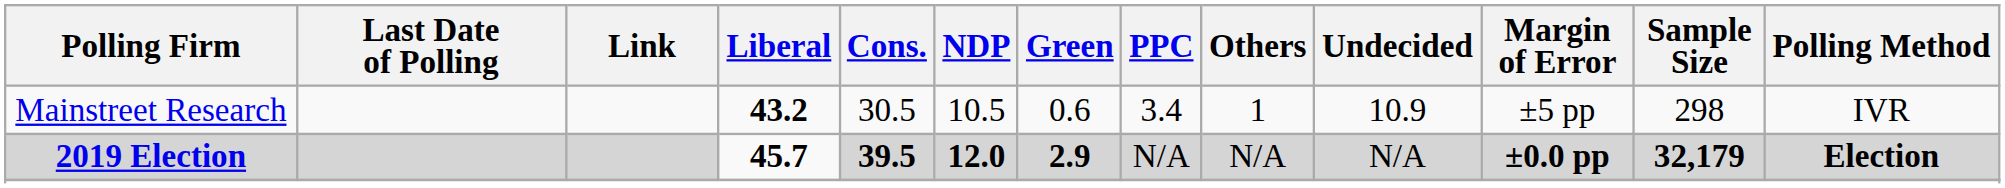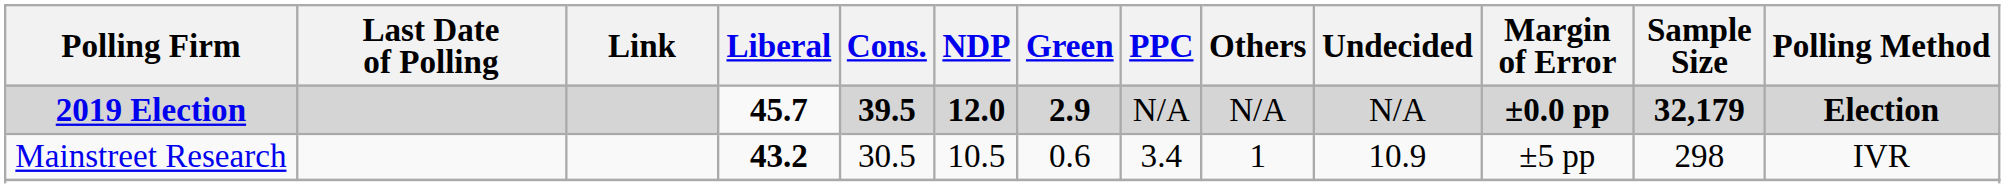rows swapped: (151, 109) <-> (151, 157)
